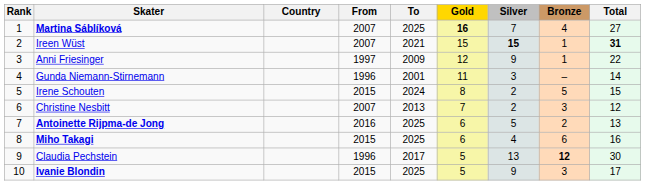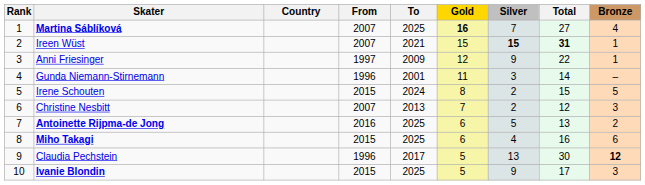columns swapped: (564, 12) <-> (615, 12)
